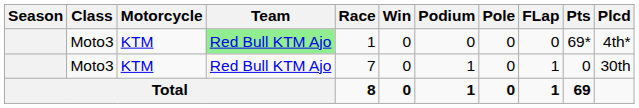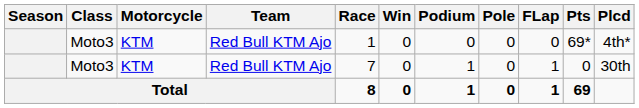(271, 41) lightgreen background -> (271, 41) no background
